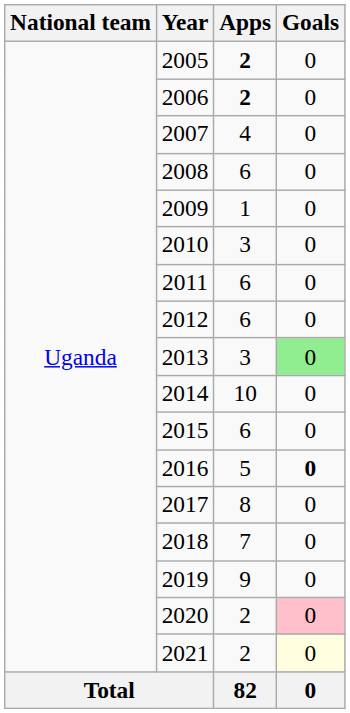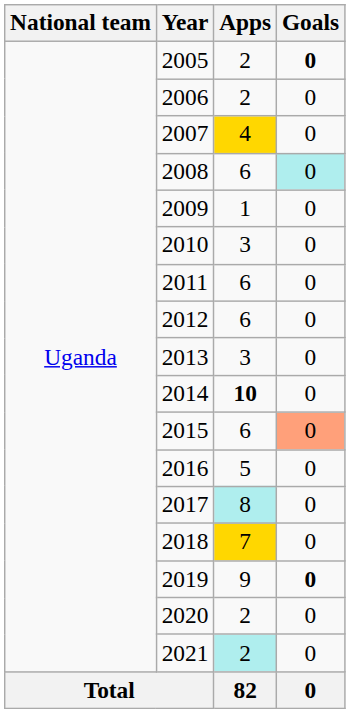(245, 60) bold -> (245, 60) normal
(310, 60) normal -> (310, 60) bold
(245, 97) bold -> (245, 97) normal
(245, 134) no background -> (245, 134) gold background
(310, 171) no background -> (310, 171) paleturquoise background
(310, 356) lightgreen background -> (310, 356) no background
(245, 393) normal -> (245, 393) bold
(310, 430) no background -> (310, 430) lightsalmon background
(310, 467) bold -> (310, 467) normal
(245, 504) no background -> (245, 504) paleturquoise background
(245, 541) no background -> (245, 541) gold background
(310, 578) normal -> (310, 578) bold
(310, 615) pink background -> (310, 615) no background
(245, 652) no background -> (245, 652) paleturquoise background
(310, 652) lightyellow background -> (310, 652) no background
